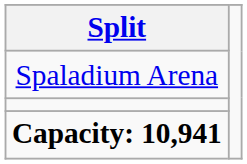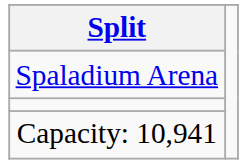(117, 134) bold -> (117, 134) normal
